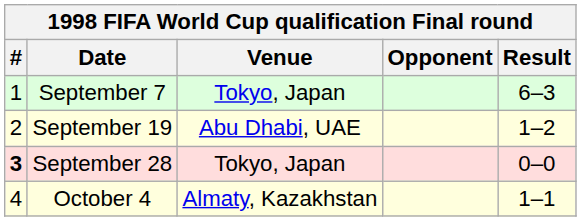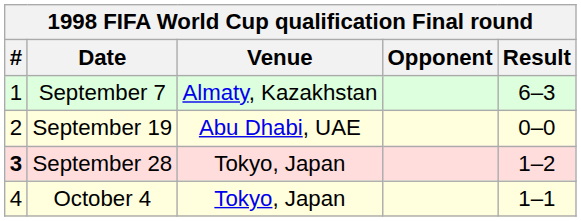(280, 92) Tokyo, Japan -> (280, 92) Almaty, Kazakhstan
(537, 127) 1–2 -> (537, 127) 0–0
(537, 163) 0–0 -> (537, 163) 1–2
(280, 198) Almaty, Kazakhstan -> (280, 198) Tokyo, Japan
